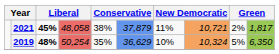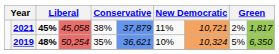(75, 27) 48,058 -> (75, 27) 45,058
(137, 42) 36,629 -> (137, 42) 36,621
